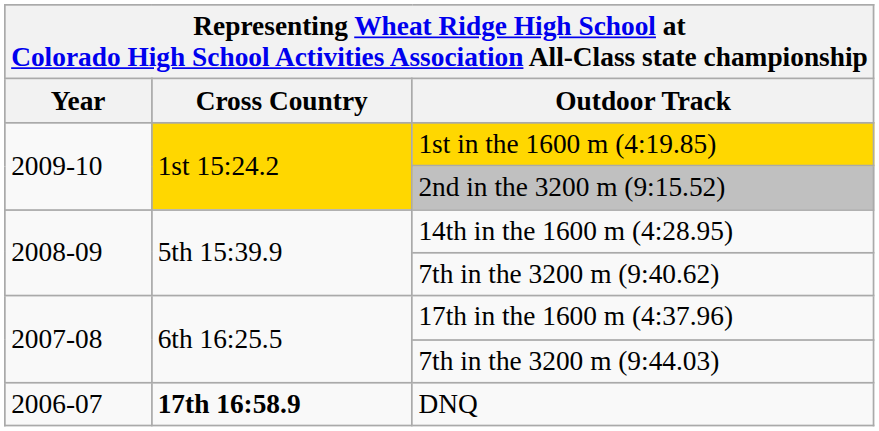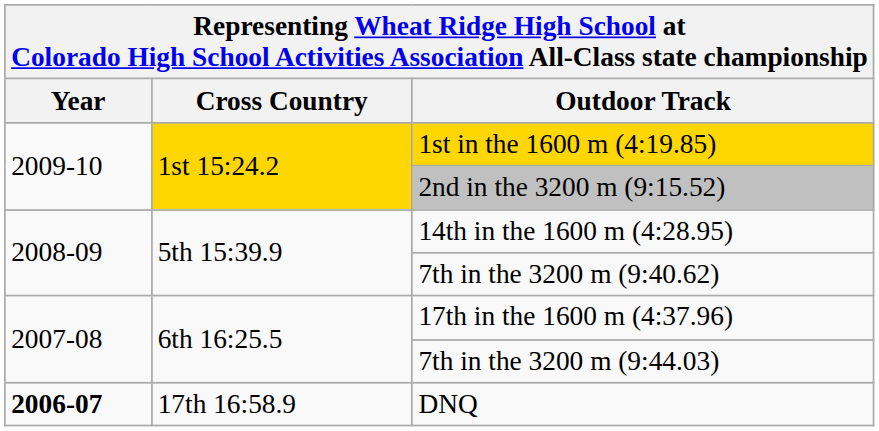(57, 404) normal -> (57, 404) bold
(229, 404) bold -> (227, 404) normal
